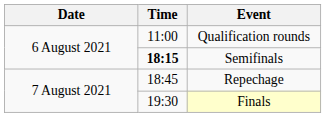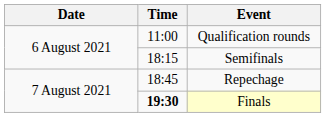(163, 58) bold -> (163, 58) normal
(163, 101) normal -> (163, 101) bold
